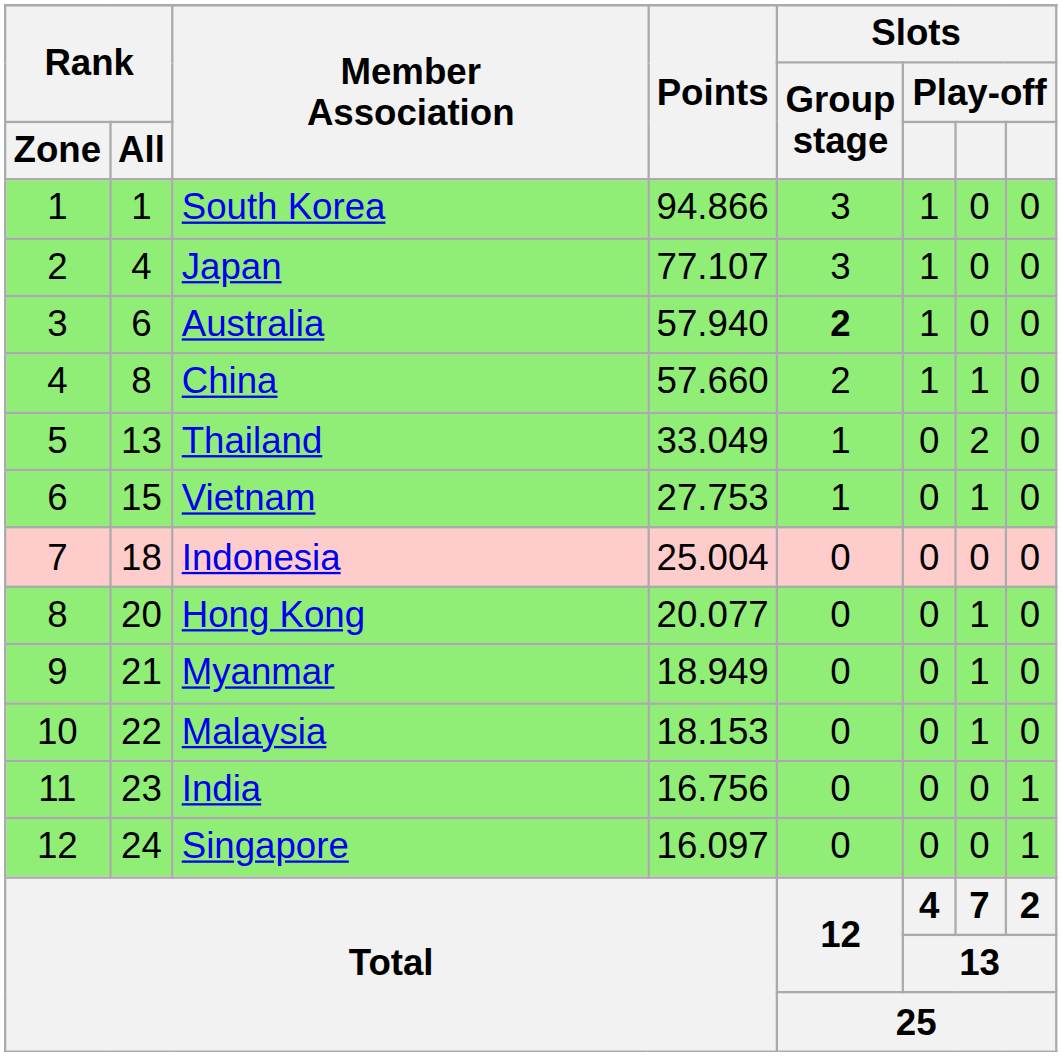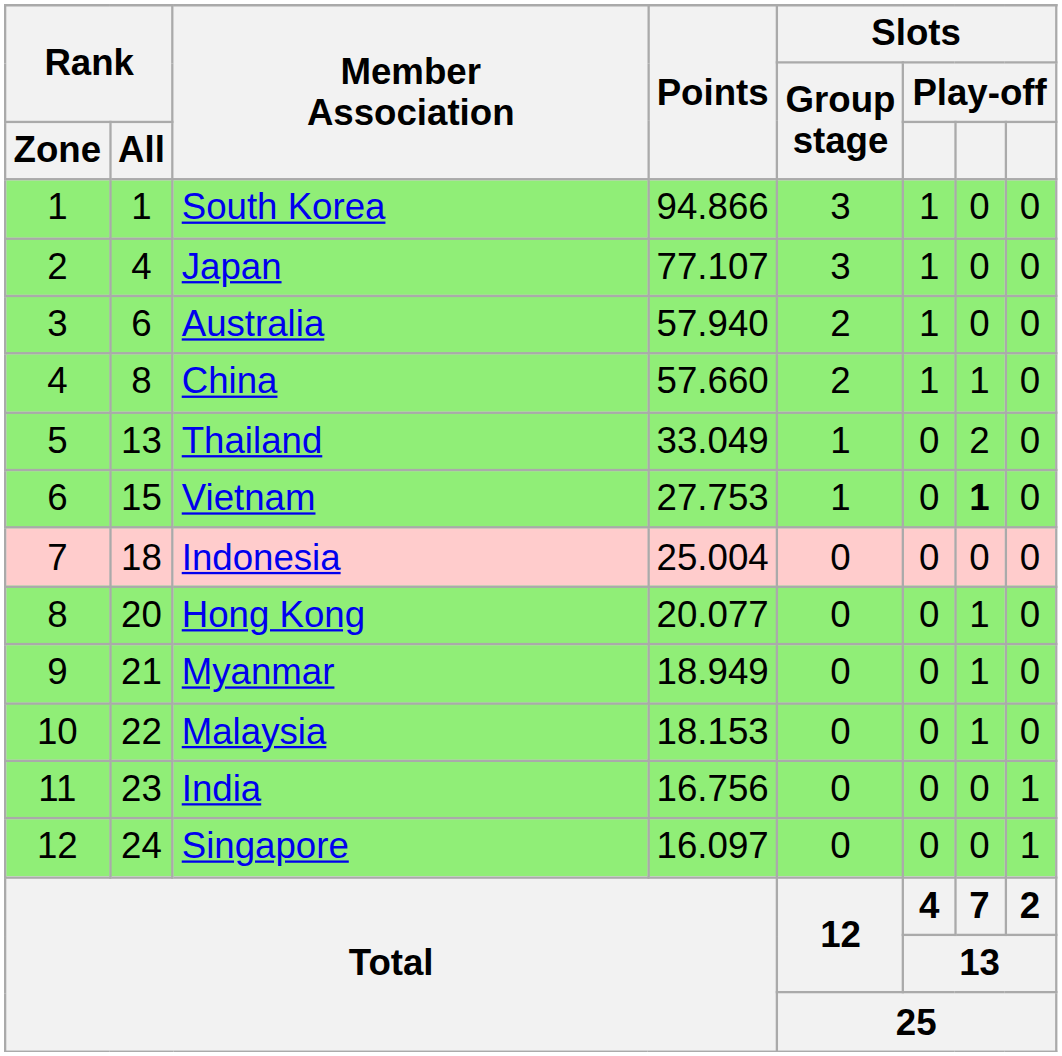(841, 324) bold -> (841, 324) normal
(980, 498) normal -> (980, 498) bold
